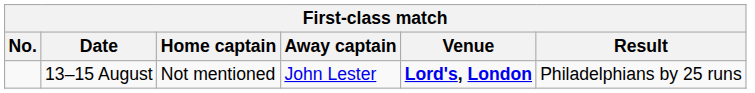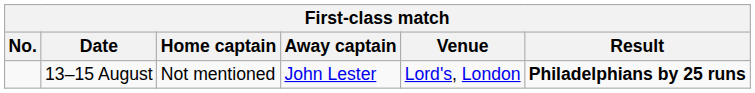(468, 74) bold -> (463, 74) normal
(641, 74) normal -> (637, 74) bold
